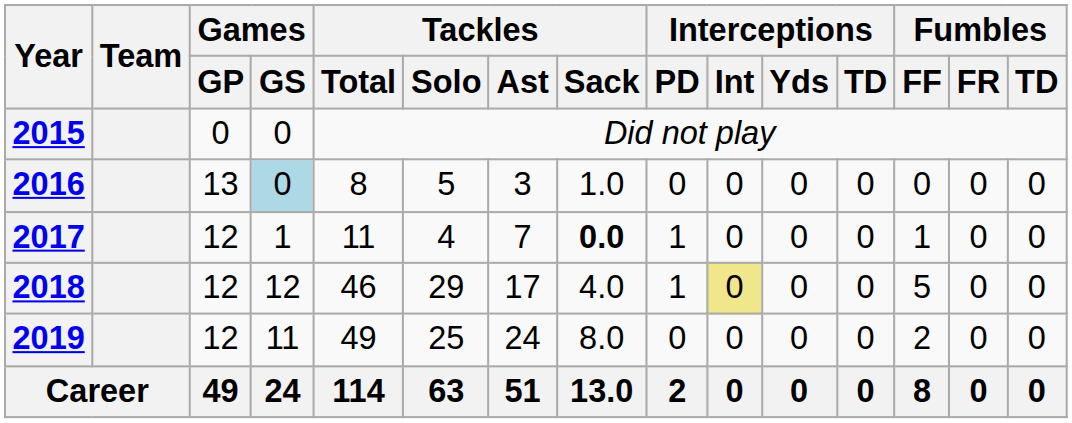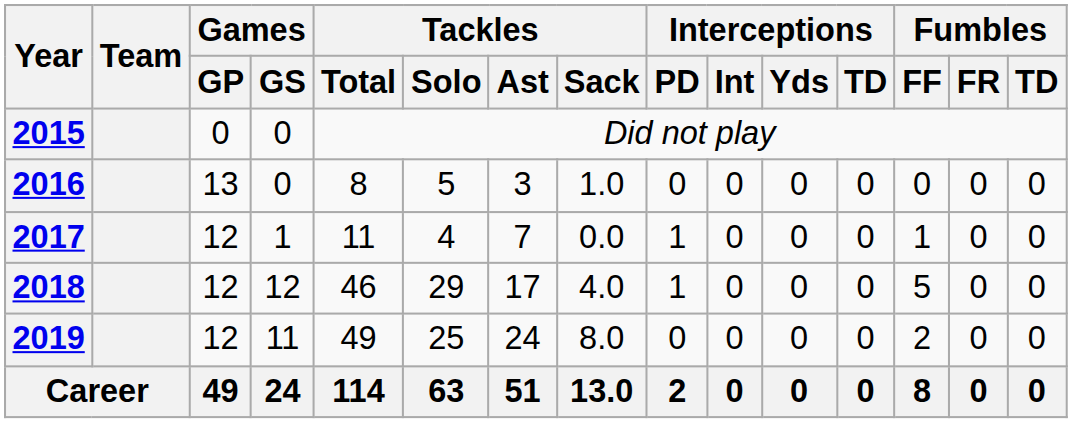(283, 184) lightblue background -> (283, 184) no background
(602, 236) bold -> (602, 236) normal
(735, 287) khaki background -> (735, 287) no background
